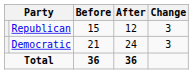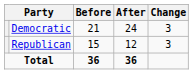rows swapped: (41, 45) <-> (41, 29)
